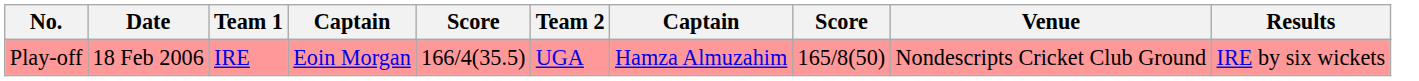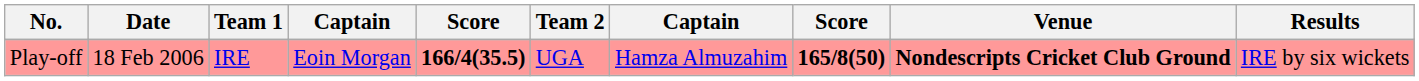(473, 57) normal -> (473, 57) bold
(841, 57) normal -> (841, 57) bold
(1051, 57) normal -> (1063, 57) bold
